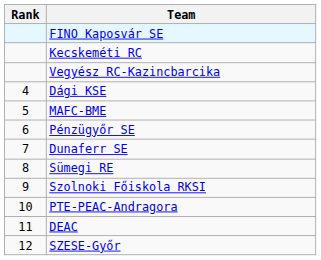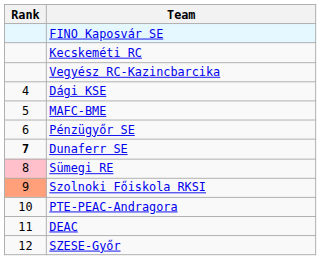(25, 149) normal -> (25, 149) bold
(25, 168) no background -> (25, 168) pink background
(25, 188) no background -> (25, 188) lightsalmon background
